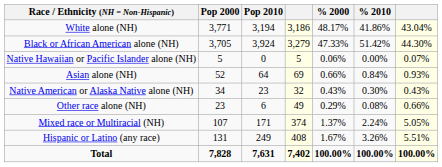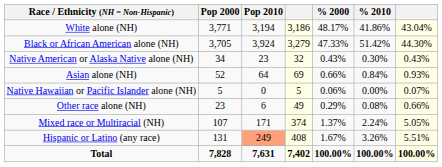rows swapped: (101, 91) <-> (101, 59)
(264, 138) no background -> (264, 138) lightsalmon background
